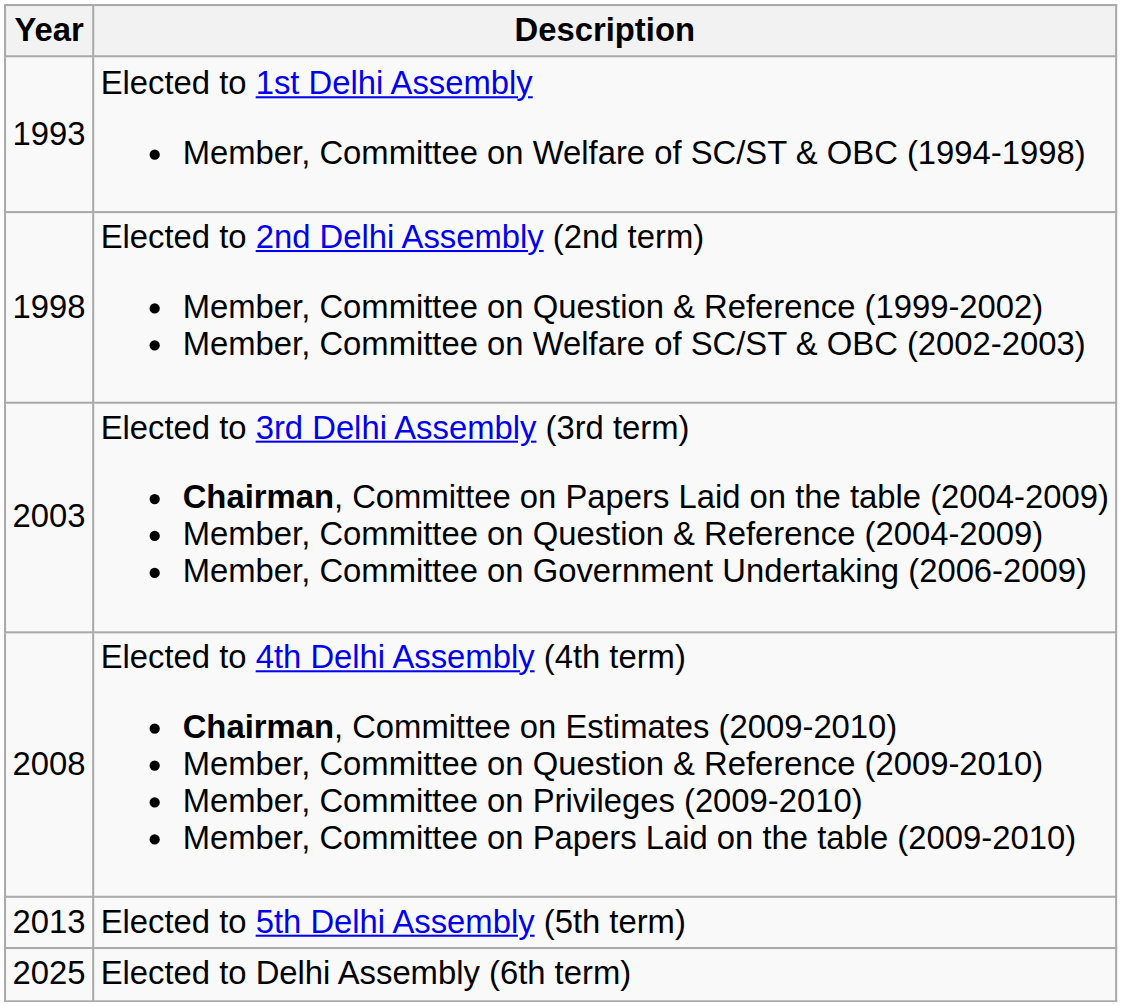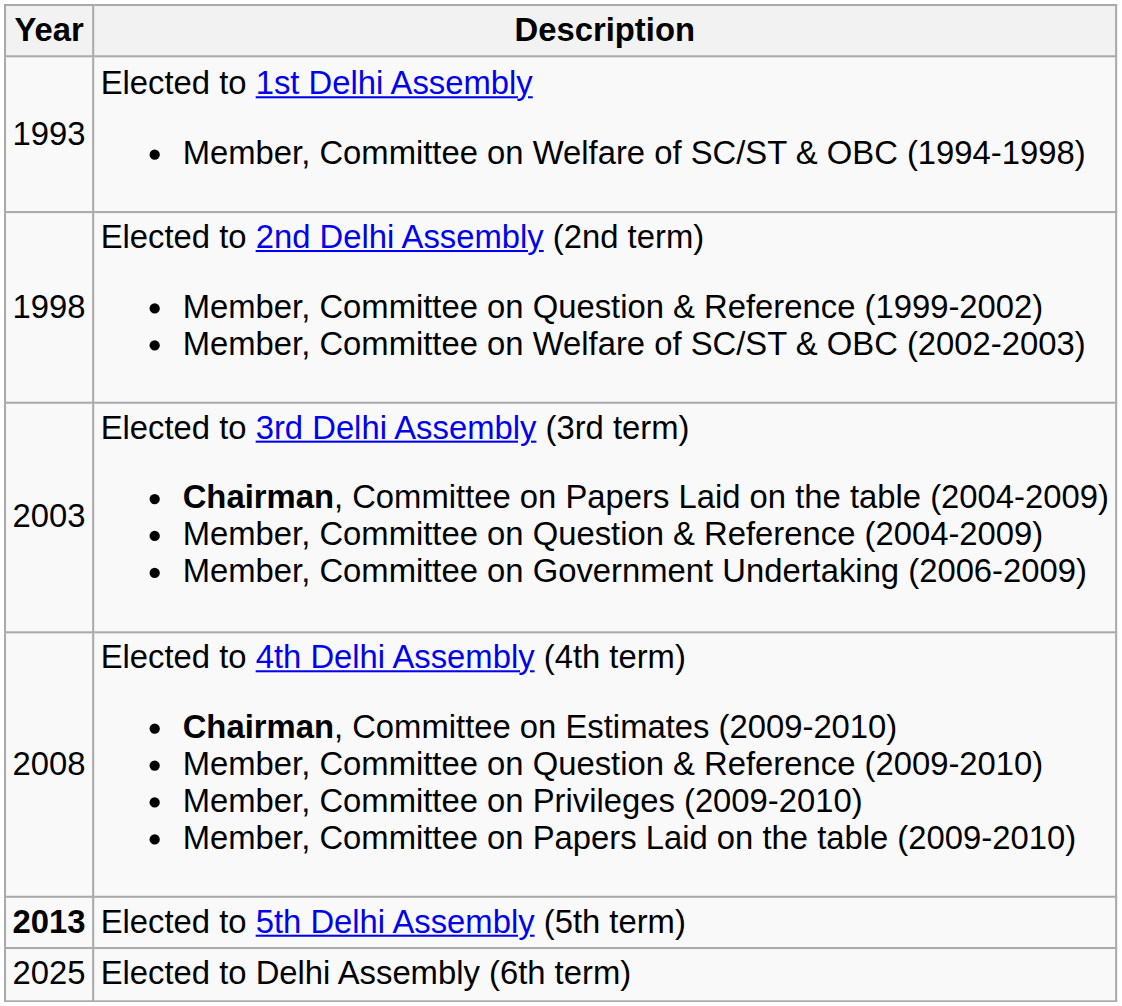(49, 922) normal -> (49, 922) bold
